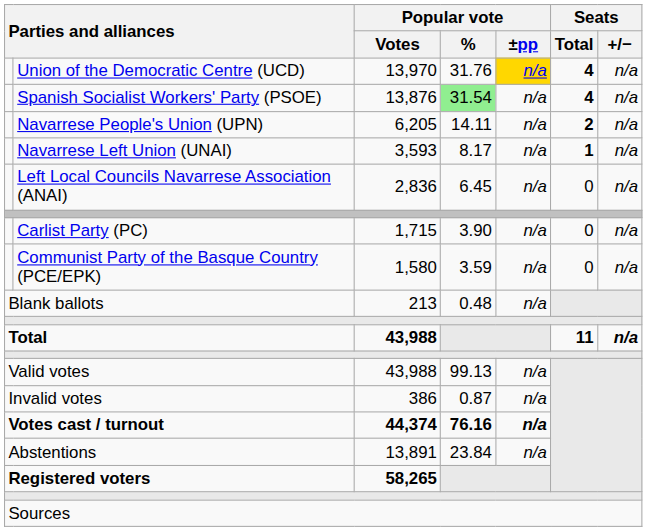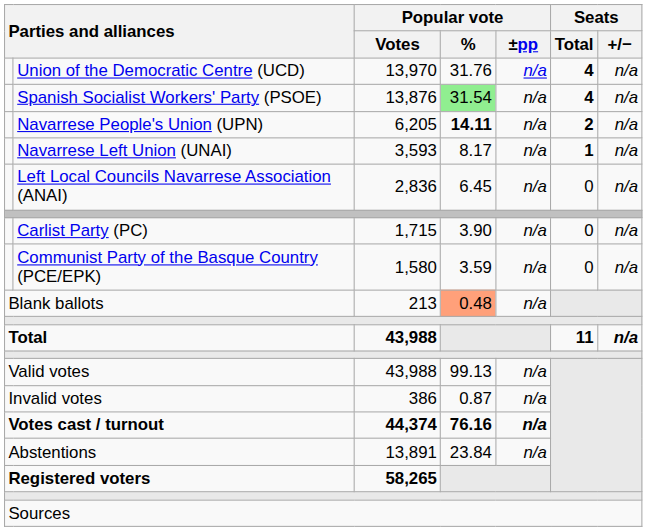(535, 71) gold background -> (535, 71) no background
(471, 124) normal -> (471, 124) bold
(476, 303) no background -> (476, 303) lightsalmon background
